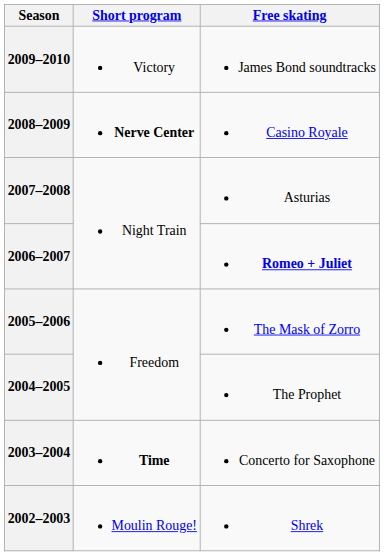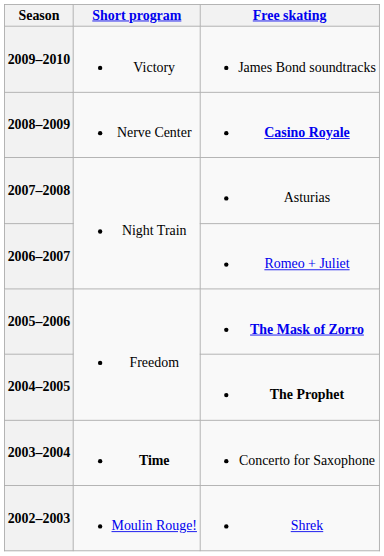(137, 133) bold -> (137, 133) normal
(290, 133) normal -> (290, 133) bold
(290, 264) bold -> (290, 264) normal
(290, 329) normal -> (290, 329) bold
(290, 395) normal -> (290, 395) bold
